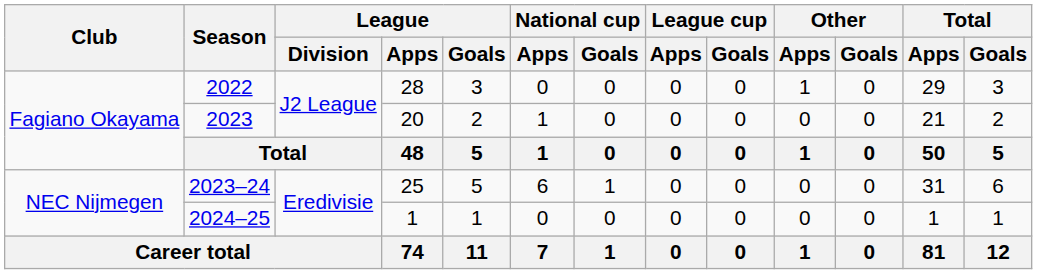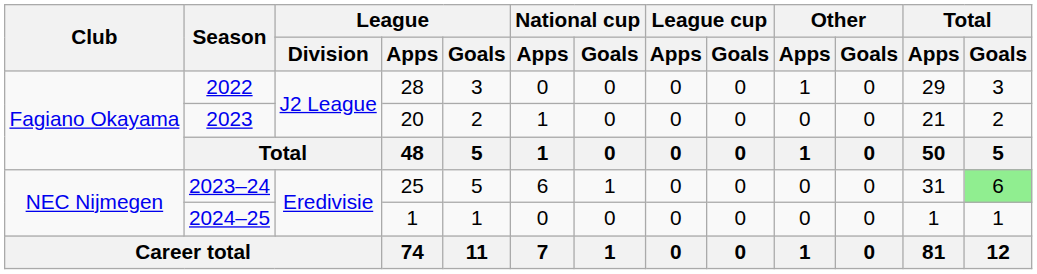(998, 185) no background -> (998, 185) lightgreen background
